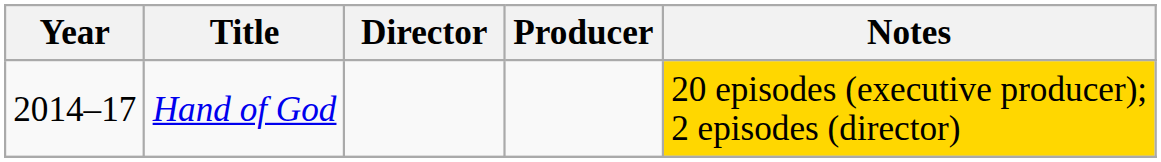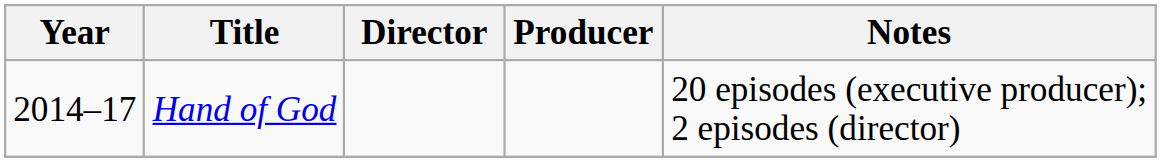(909, 108) gold background -> (909, 108) no background
